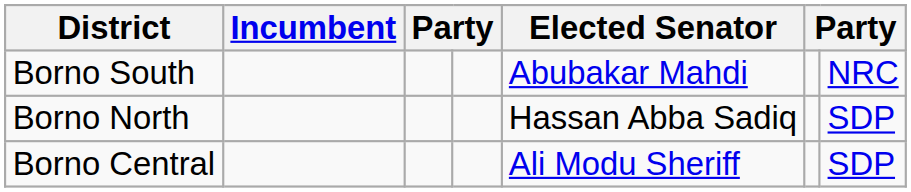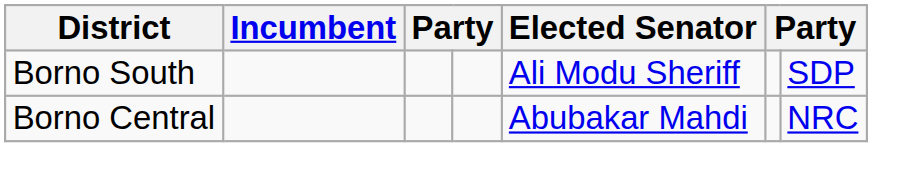(628, 72) Abubakar Mahdi -> (624, 72) Ali Modu Sheriff
(863, 72) NRC -> (821, 72) SDP
- row: (101, 118)
(624, 163) Ali Modu Sheriff -> (628, 118) Abubakar Mahdi
(861, 163) SDP -> (823, 118) NRC
